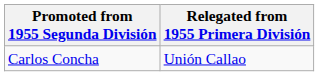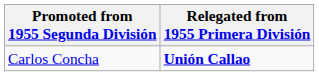(205, 58) normal -> (207, 58) bold
